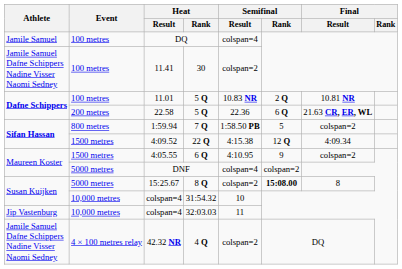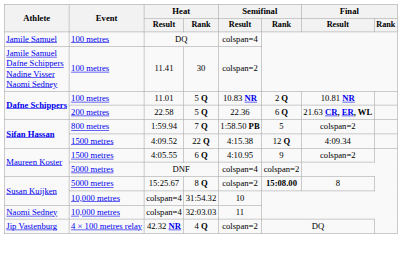(32, 212) Jip Vastenburg -> (32, 212) Naomi Sedney
(35, 242) Jamile Samuel Dafne Schippers Nadine Visser Naomi Sedney -> (32, 227) Jip Vastenburg
